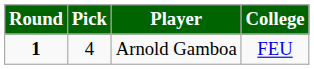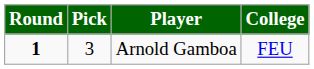(89, 49) 4 -> (89, 49) 3
